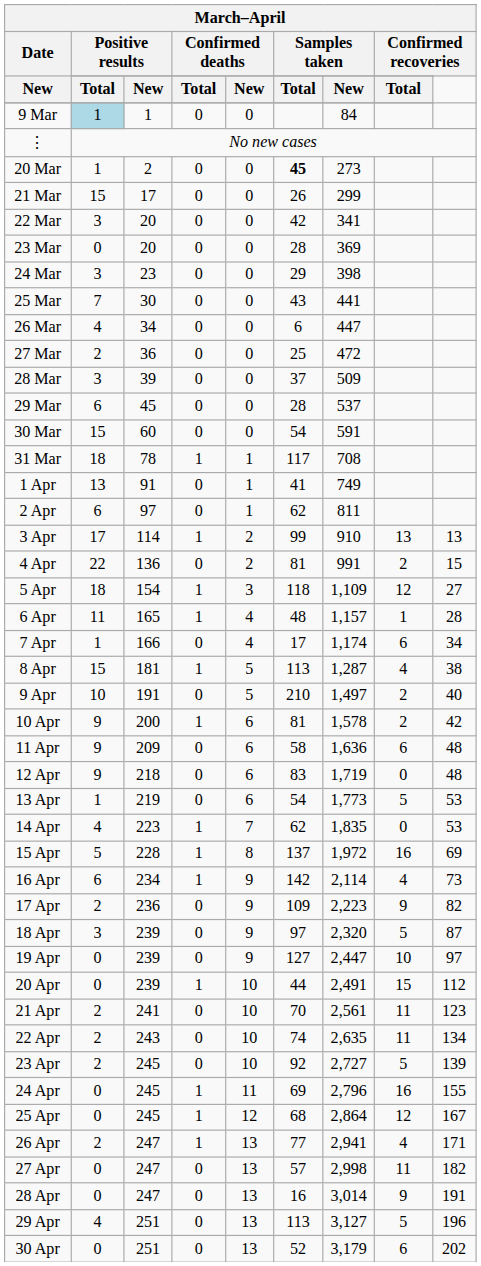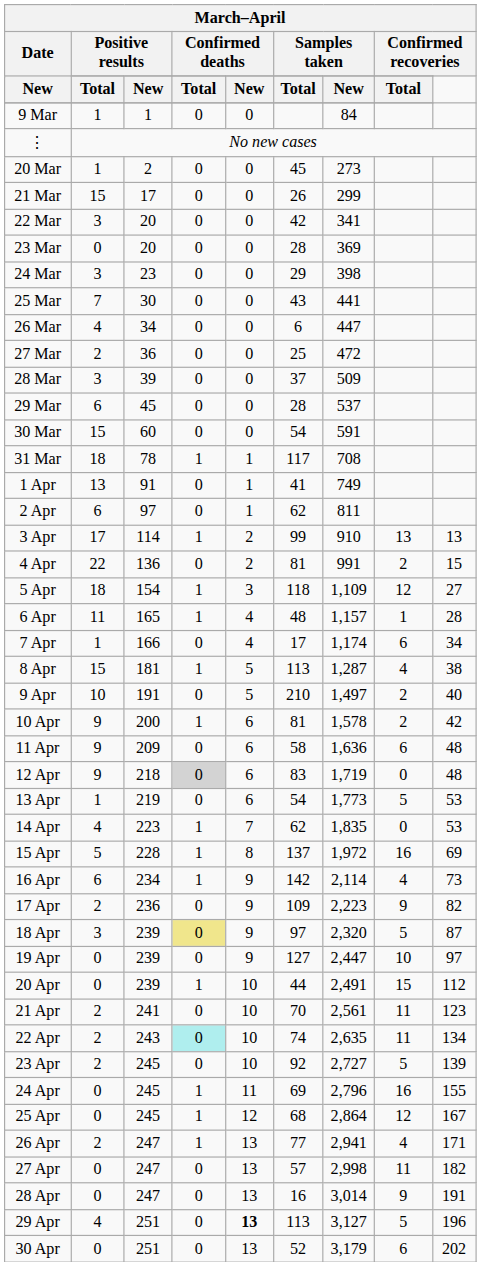(97, 115) lightblue background -> (97, 115) no background
(298, 168) bold -> (298, 168) normal
(199, 774) no background -> (199, 774) lightgrey background
(199, 932) no background -> (199, 932) khaki background
(199, 1037) no background -> (199, 1037) paleturquoise background
(249, 1221) normal -> (249, 1221) bold
